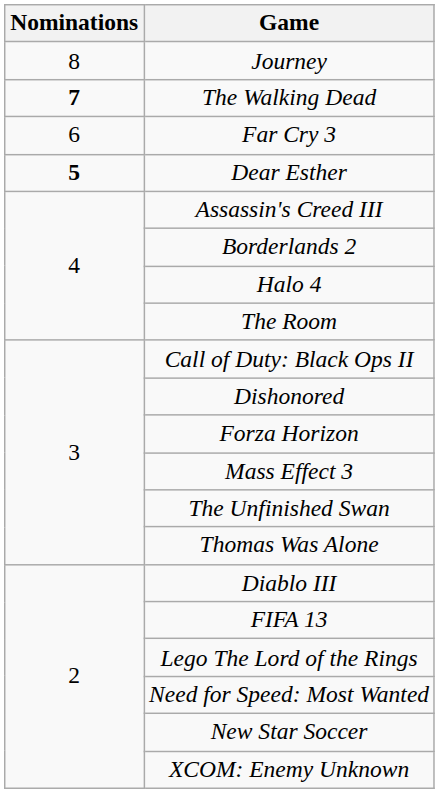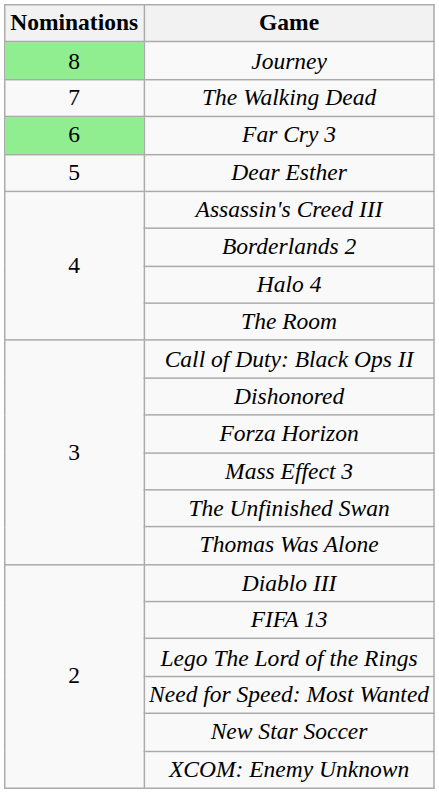(74, 60) no background -> (74, 60) lightgreen background
(74, 97) bold -> (74, 97) normal
(74, 135) no background -> (74, 135) lightgreen background
(74, 172) bold -> (74, 172) normal
